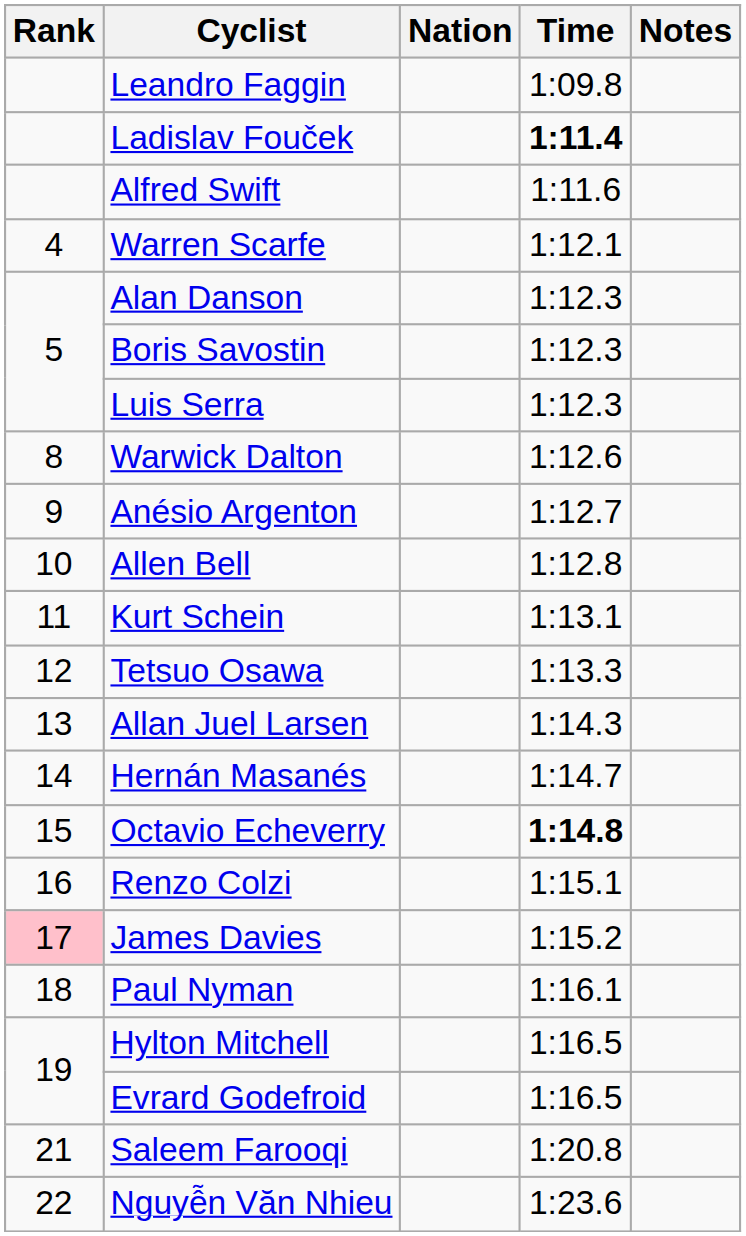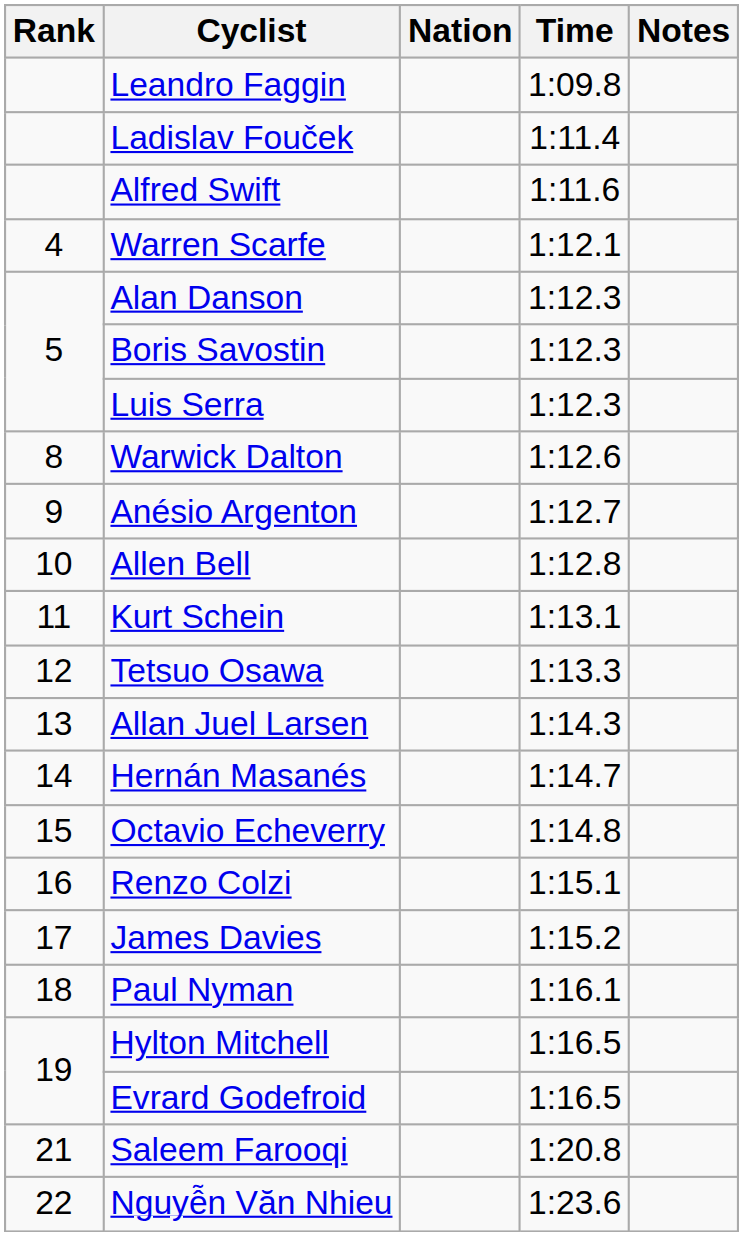(576, 137) bold -> (575, 137) normal
(576, 830) bold -> (575, 830) normal
(54, 937) pink background -> (54, 937) no background
